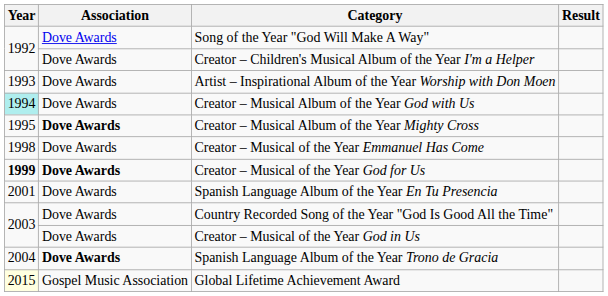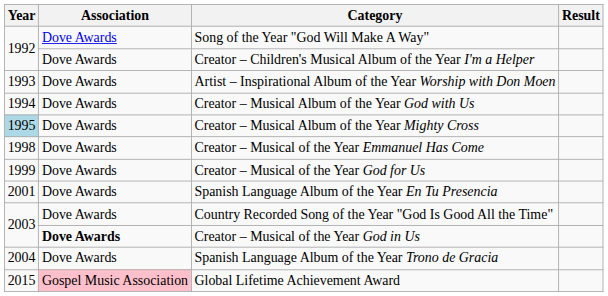(22, 103) paleturquoise background -> (22, 103) no background
(22, 125) no background -> (22, 125) lightblue background
(81, 125) bold -> (79, 125) normal
(22, 170) bold -> (22, 170) normal
(81, 170) bold -> (79, 170) normal
(79, 236) normal -> (81, 236) bold
(81, 258) bold -> (79, 258) normal
(22, 280) lightyellow background -> (22, 280) no background
(115, 280) no background -> (115, 280) pink background
